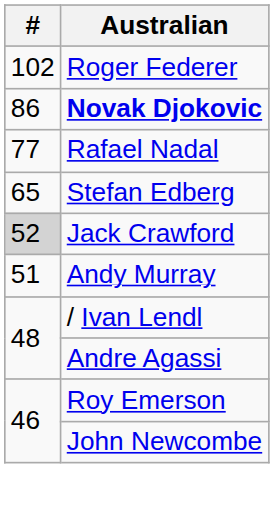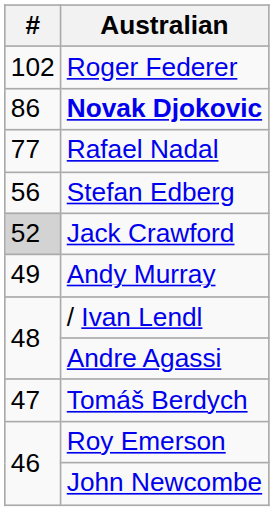(25, 192) 65 -> (25, 192) 56
(25, 275) 51 -> (25, 275) 49
+ row: (157, 400)
